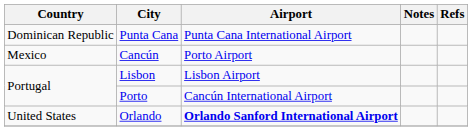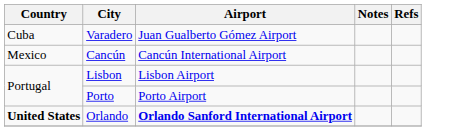+ row: (109, 34)
- row: (149, 34)
(218, 55) Porto Airport -> (212, 55) Cancún International Airport
(258, 95) Cancún International Airport -> (172, 95) Porto Airport
(42, 116) normal -> (44, 116) bold
